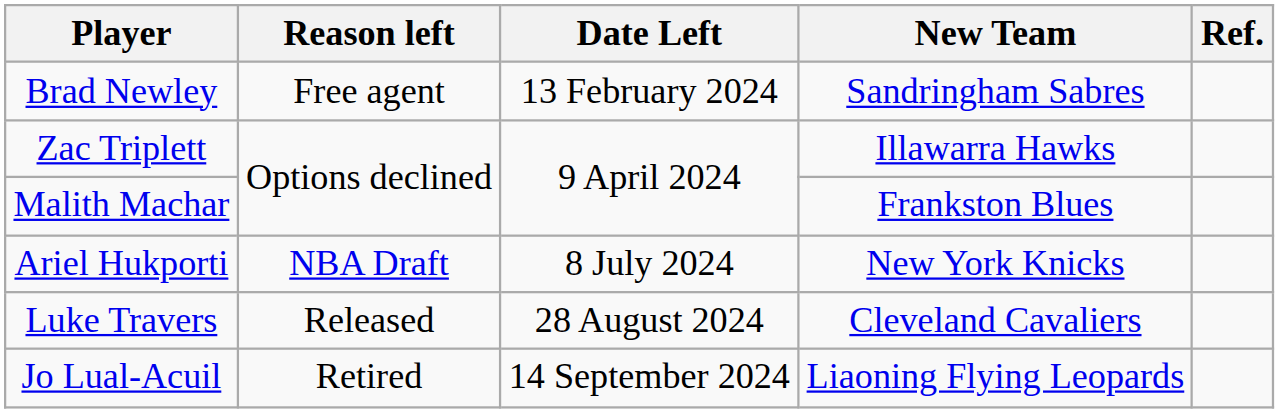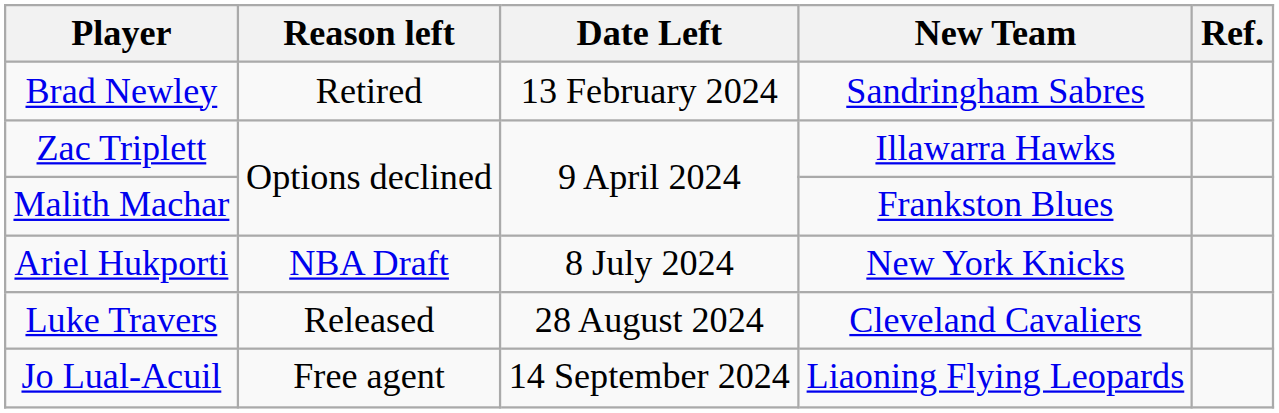(369, 90) Free agent -> (369, 90) Retired
(369, 377) Retired -> (369, 377) Free agent
